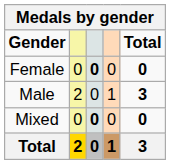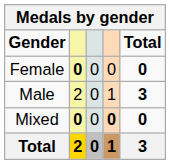(78, 69) normal -> (78, 69) bold
(95, 69) bold -> (95, 69) normal
(78, 120) normal -> (78, 120) bold
(95, 120) bold -> (95, 120) normal
(111, 120) normal -> (111, 120) bold
